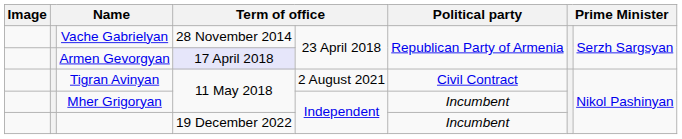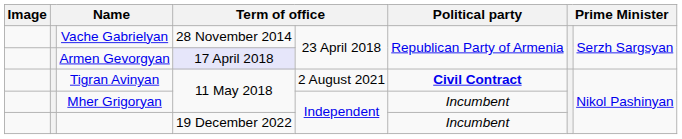(477, 79) normal -> (477, 79) bold
